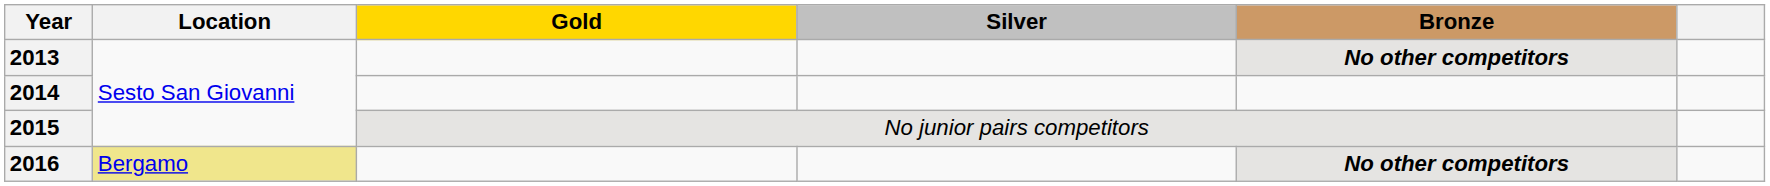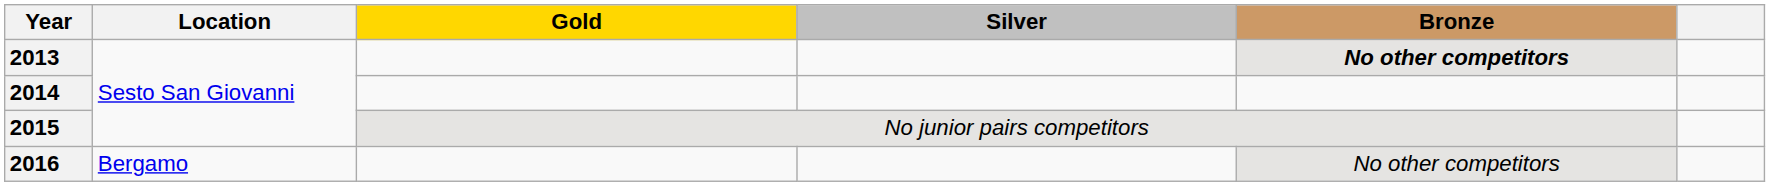(143, 163) khaki background -> (143, 163) no background
(1457, 163) bold -> (1457, 163) normal
